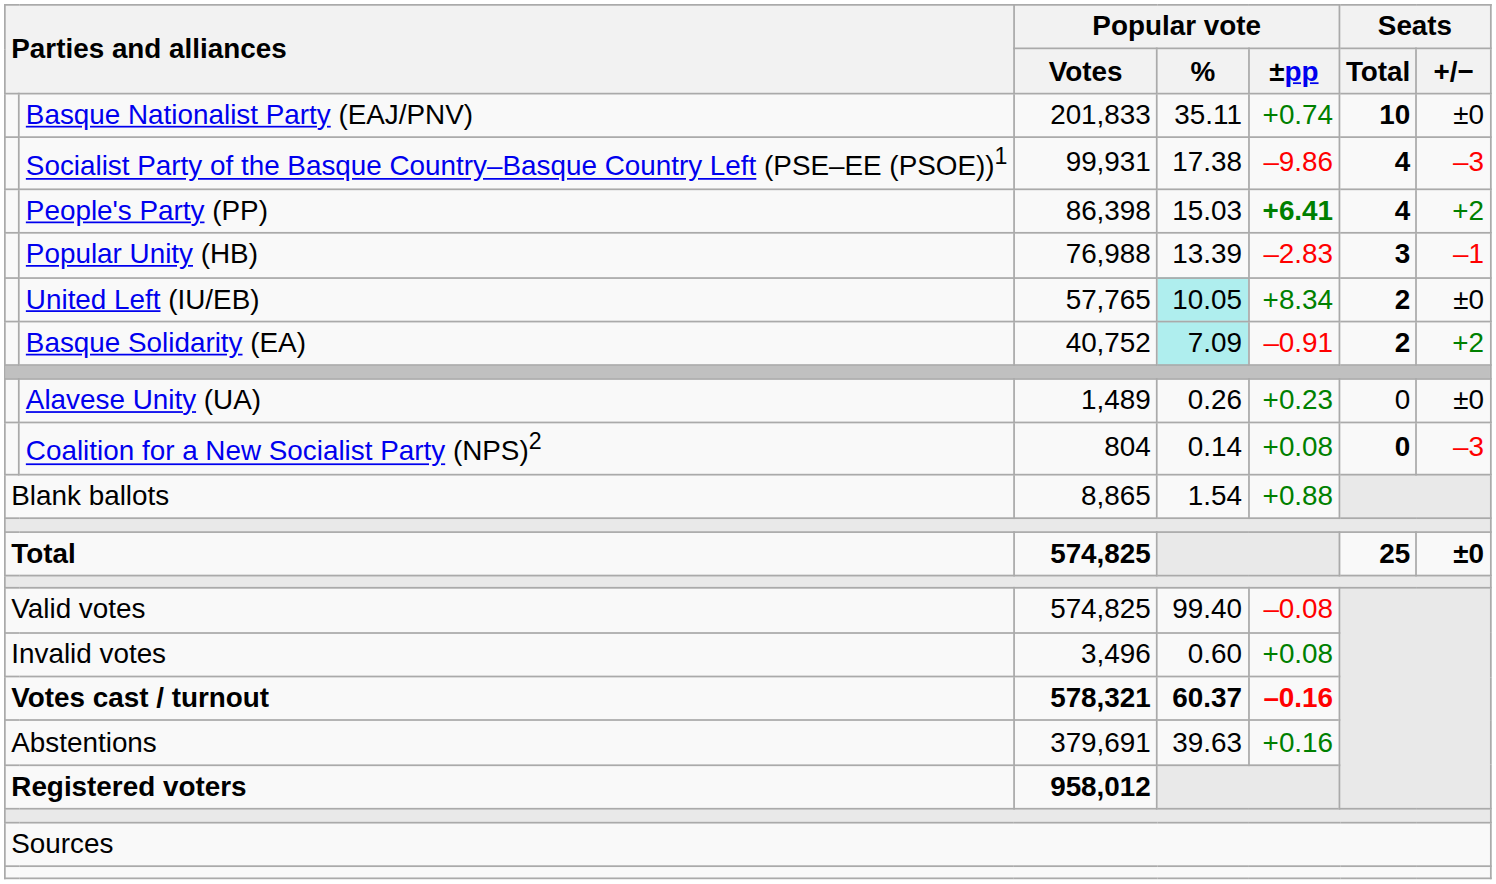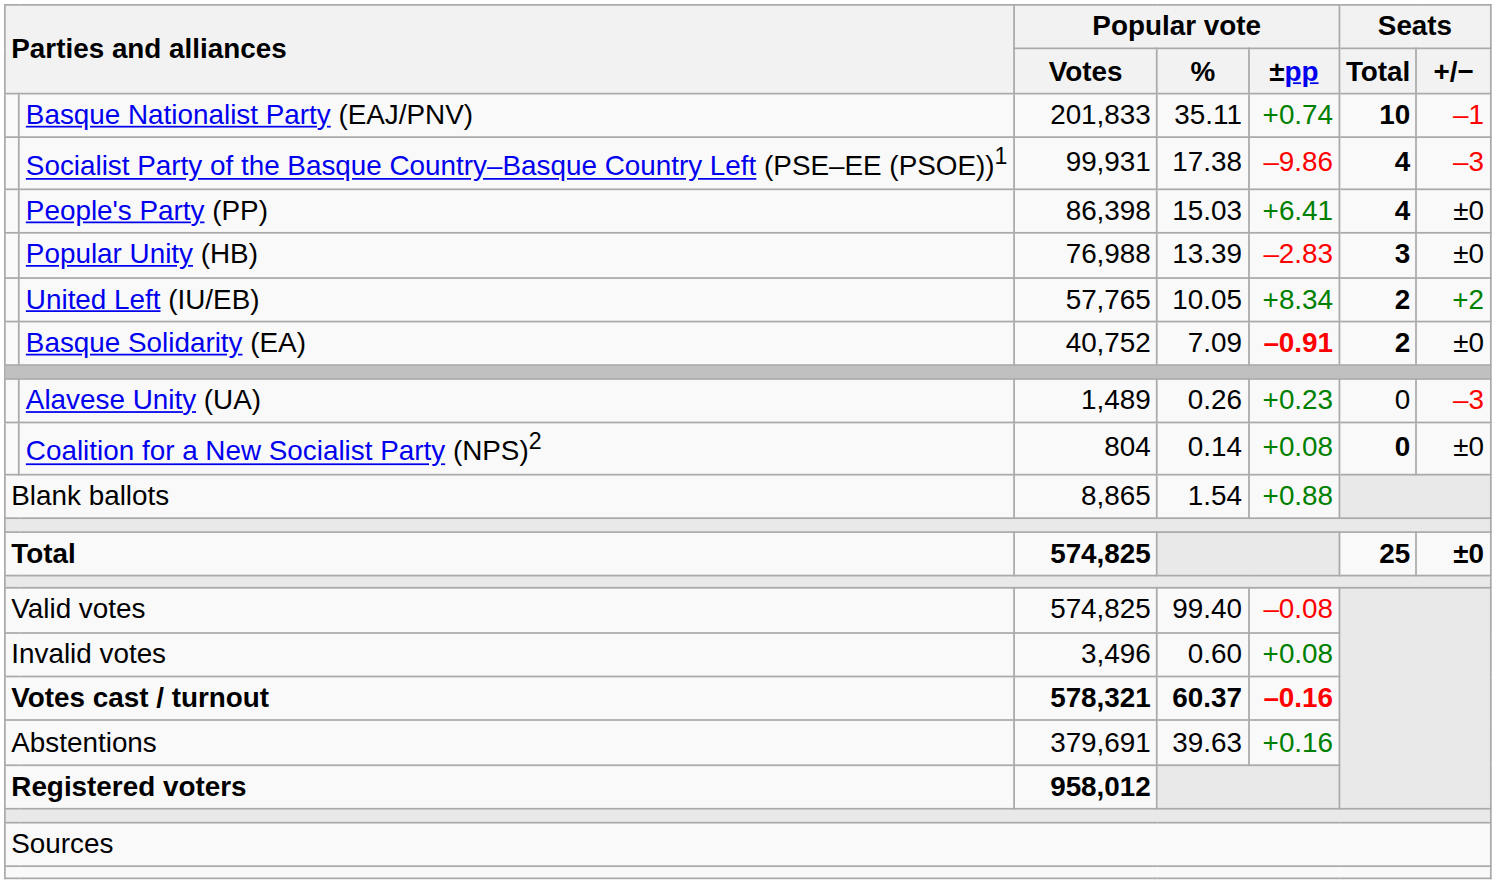(1469, 114) ±0 -> (1469, 114) –1
(1298, 210) bold -> (1298, 210) normal
(1468, 210) +2 -> (1469, 210) ±0
(1469, 254) –1 -> (1469, 254) ±0
(1207, 299) paleturquoise background -> (1207, 299) no background
(1469, 299) ±0 -> (1468, 299) +2
(1215, 343) paleturquoise background -> (1215, 343) no background
(1298, 343) normal -> (1298, 343) bold
(1468, 343) +2 -> (1469, 343) ±0
(1469, 400) ±0 -> (1469, 400) –3
(1469, 448) –3 -> (1469, 448) ±0
